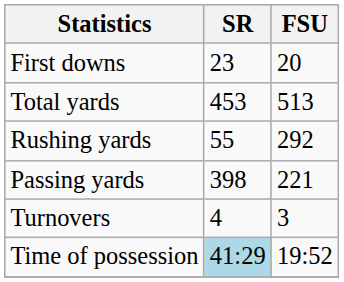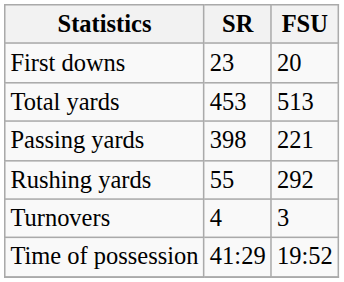rows swapped: (81, 140) <-> (77, 179)
(238, 256) lightblue background -> (238, 256) no background
